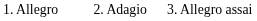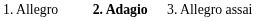(120, 9) normal -> (120, 9) bold
